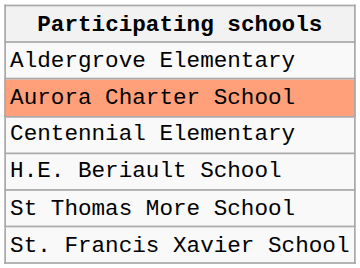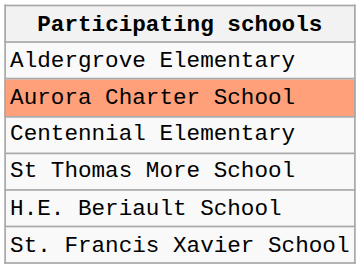(146, 171) H.E. Beriault School -> (153, 171) St Thomas More School
(153, 208) St Thomas More School -> (146, 208) H.E. Beriault School
